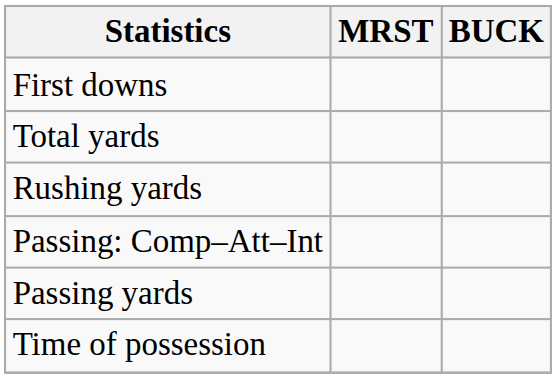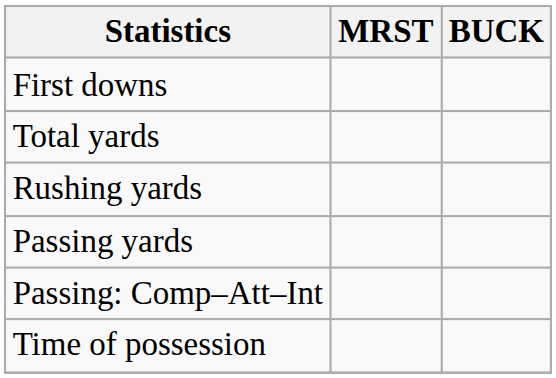rows swapped: (103, 292) <-> (168, 240)
